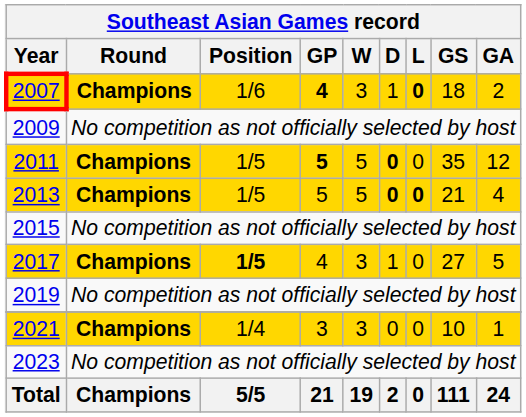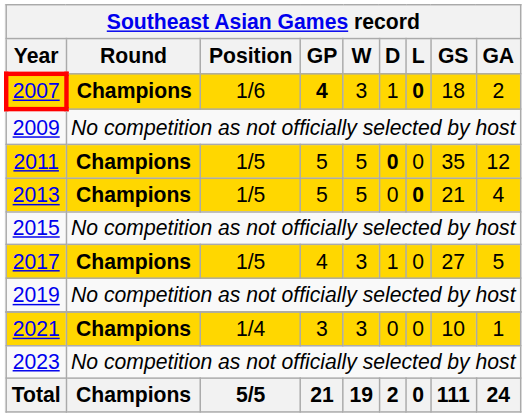(322, 161) bold -> (322, 161) normal
(393, 195) bold -> (393, 195) normal
(251, 262) bold -> (251, 262) normal
